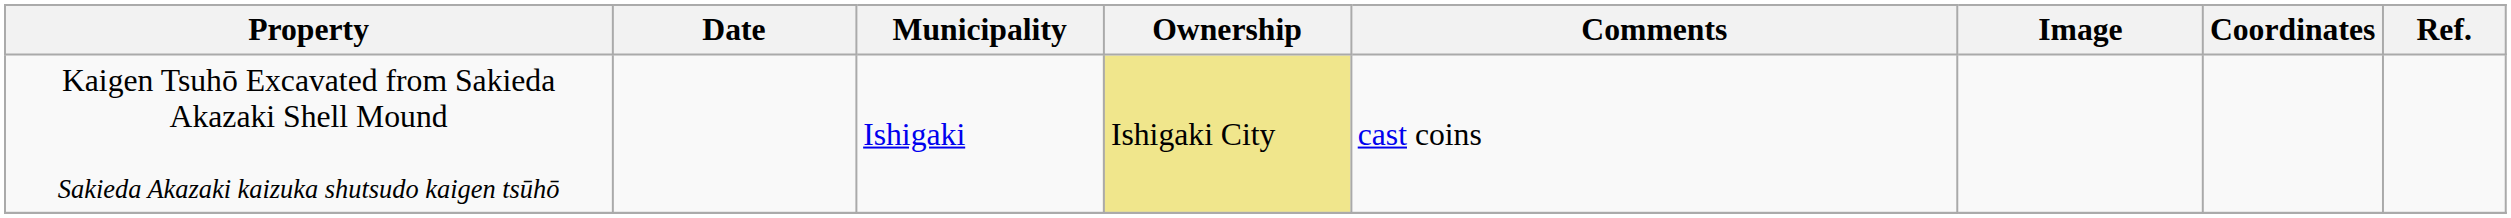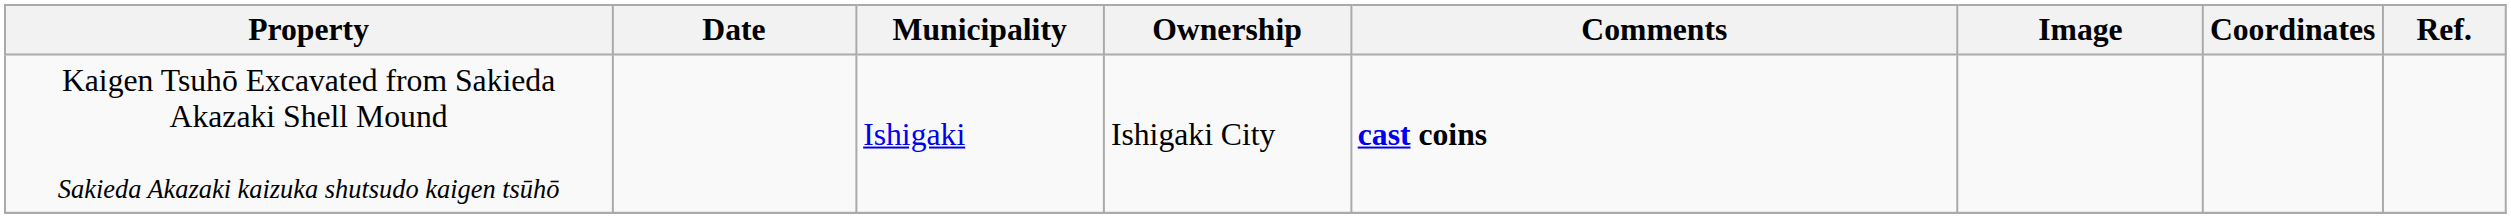(1193, 133) khaki background -> (1193, 133) no background
(1420, 133) normal -> (1422, 133) bold
